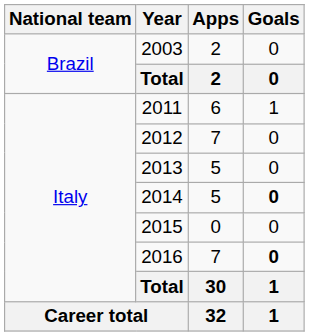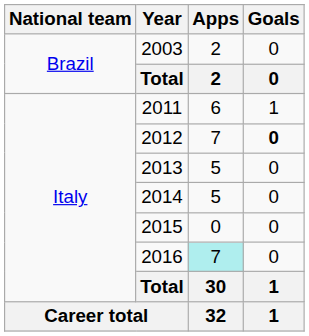(274, 138) normal -> (274, 138) bold
(274, 197) bold -> (274, 197) normal
(216, 256) no background -> (216, 256) paleturquoise background
(274, 256) bold -> (274, 256) normal
